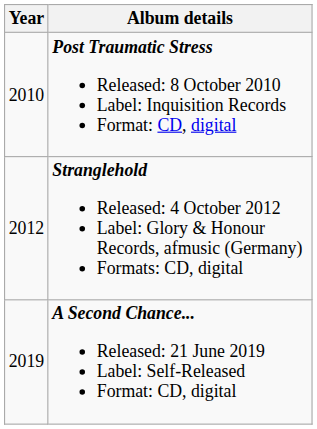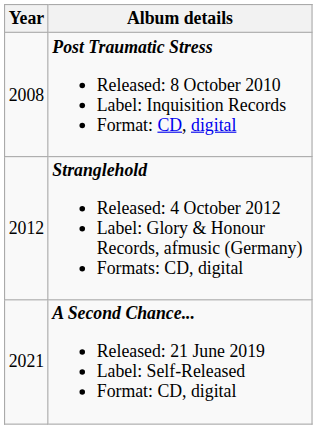(26, 94) 2010 -> (26, 94) 2008
(26, 361) 2019 -> (26, 361) 2021
